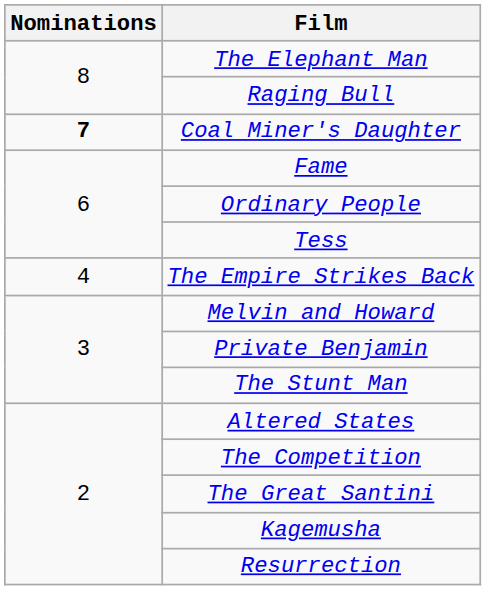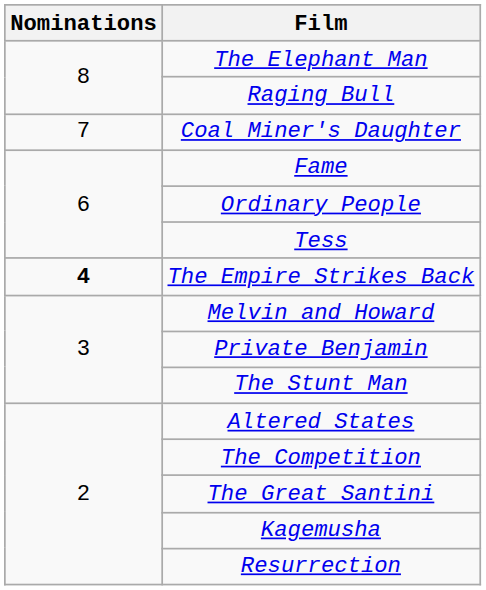(84, 132) bold -> (84, 132) normal
(84, 277) normal -> (84, 277) bold
